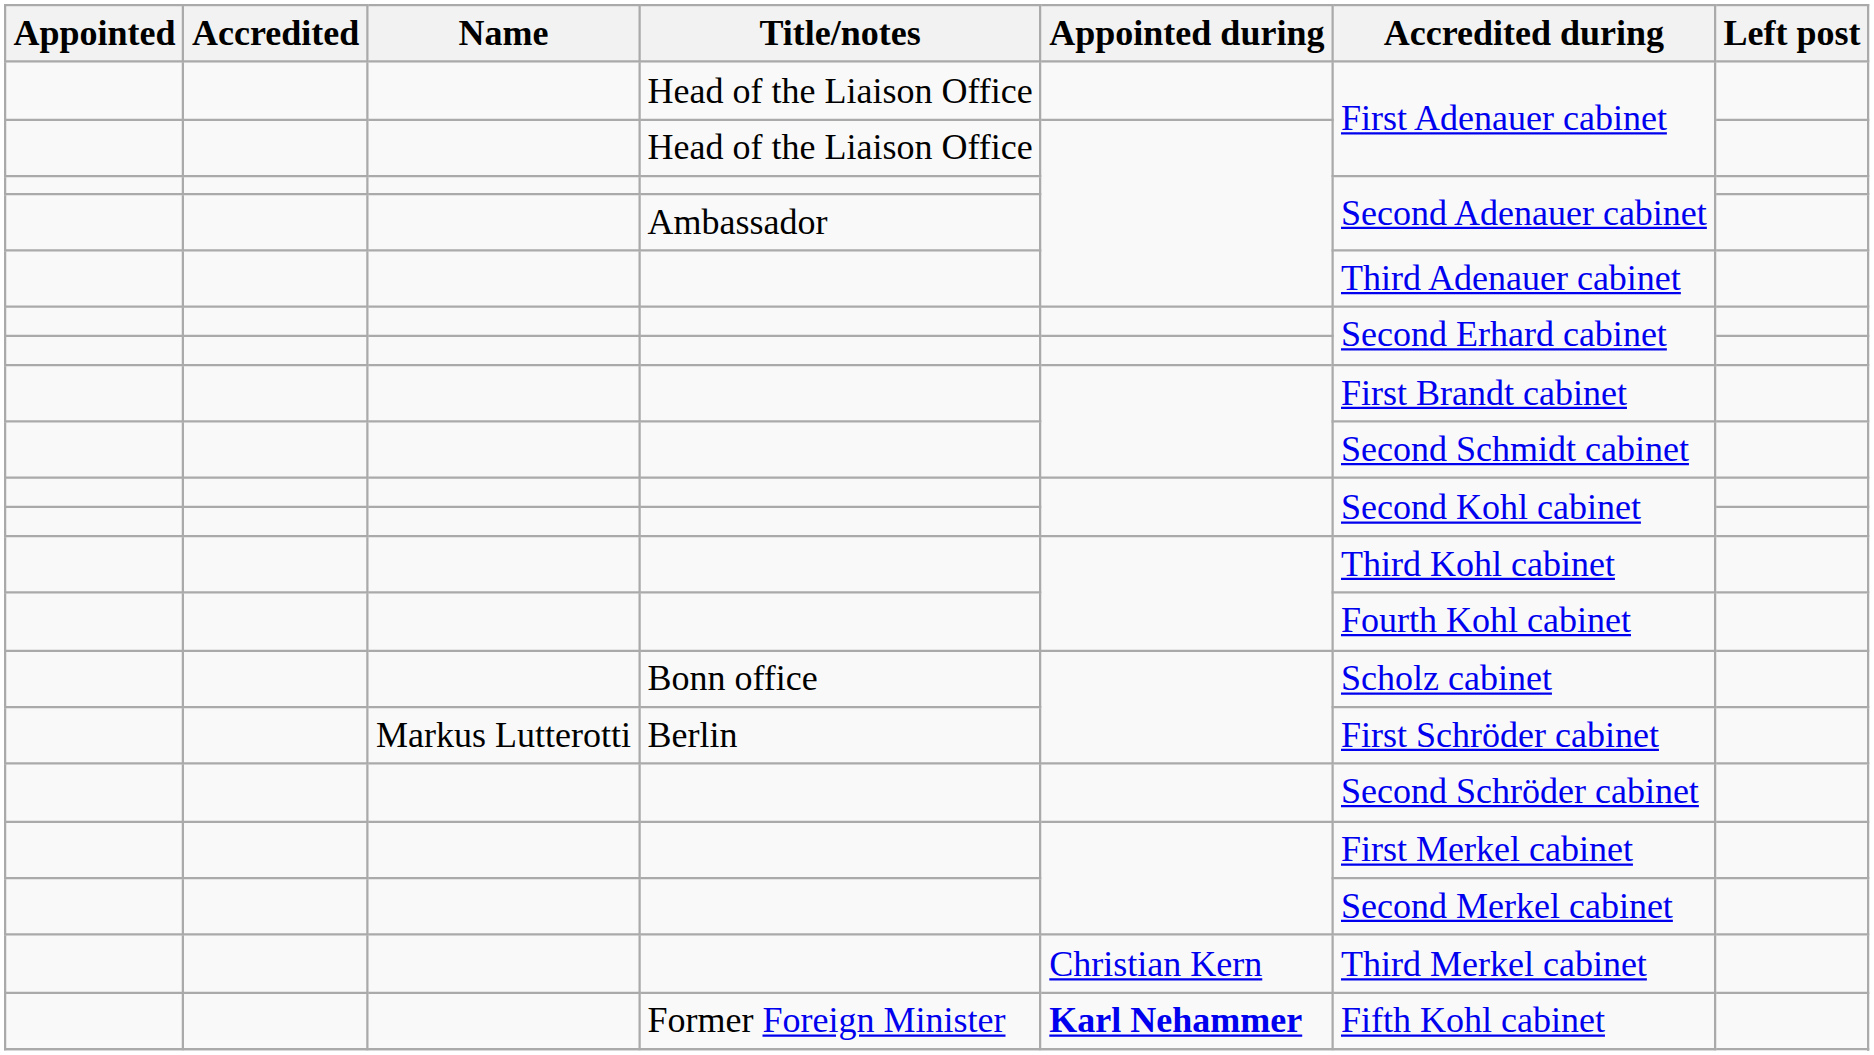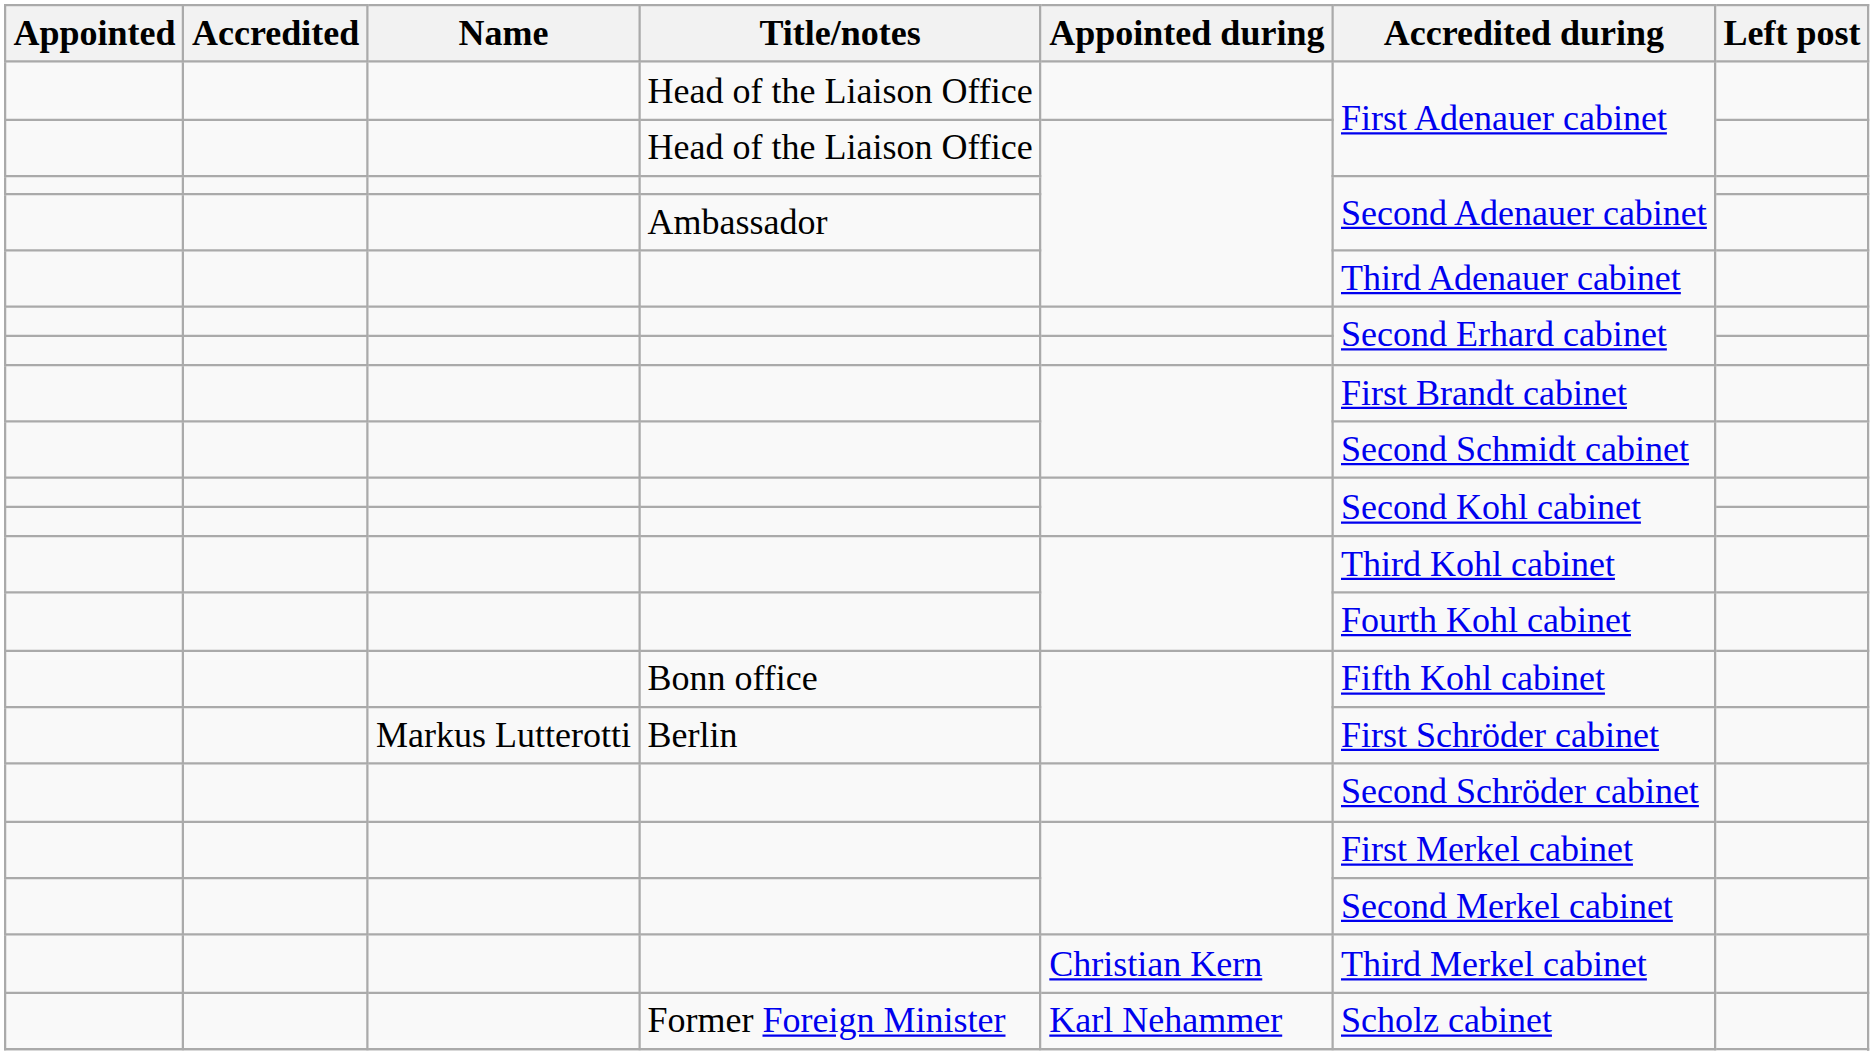(1446, 677) Scholz cabinet -> (1473, 677) Fifth Kohl cabinet
(1176, 1020) bold -> (1166, 1020) normal
(1473, 1020) Fifth Kohl cabinet -> (1446, 1020) Scholz cabinet
